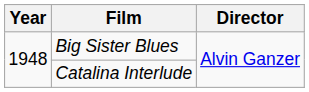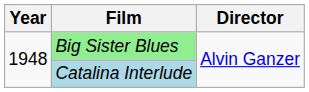(117, 45) no background -> (117, 45) lightgreen background
(124, 73) no background -> (124, 73) lightblue background
